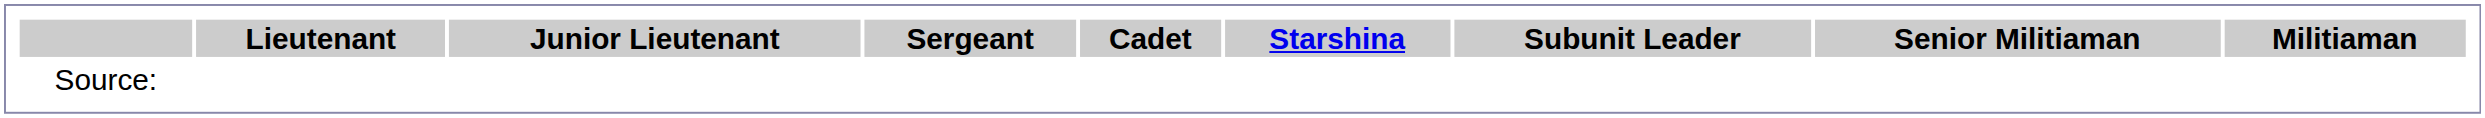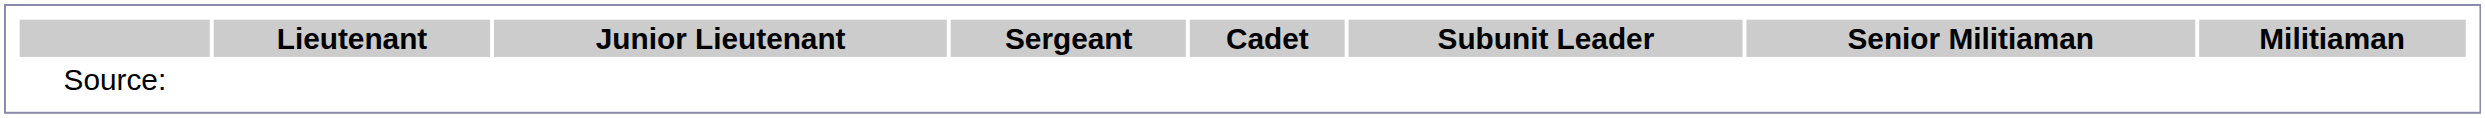- column: (1337, 38)
